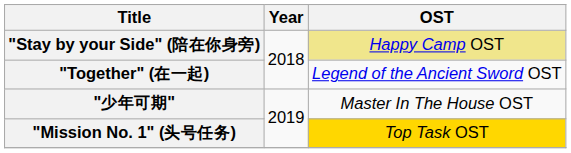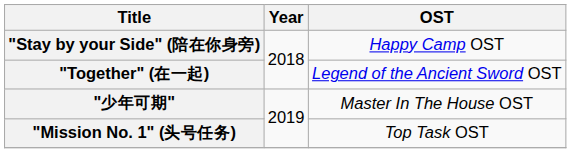(437, 45) khaki background -> (437, 45) no background
(437, 132) gold background -> (437, 132) no background
